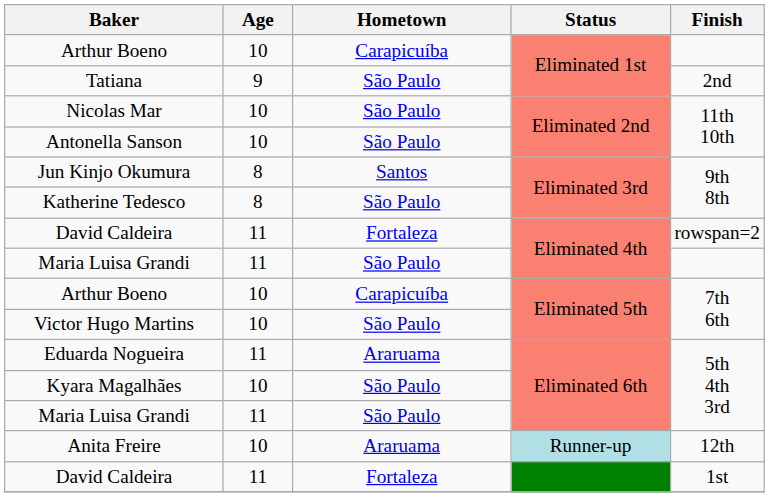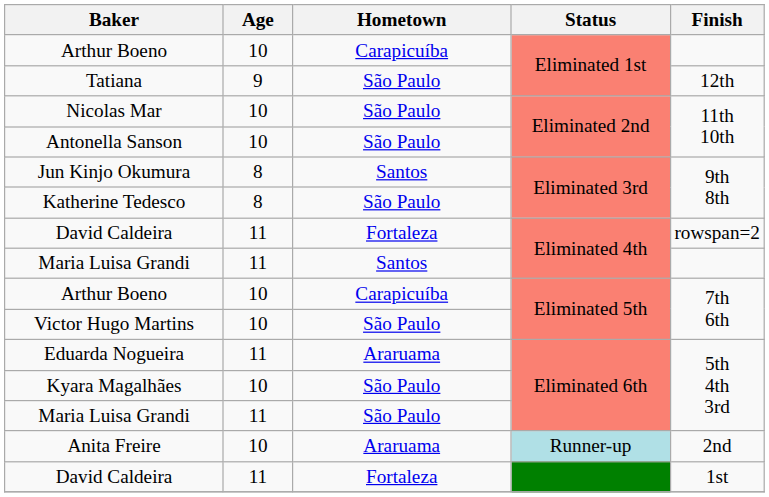(717, 80) 2nd -> (717, 80) 12th
(402, 263) São Paulo -> (402, 263) Santos
(717, 446) 12th -> (717, 446) 2nd
